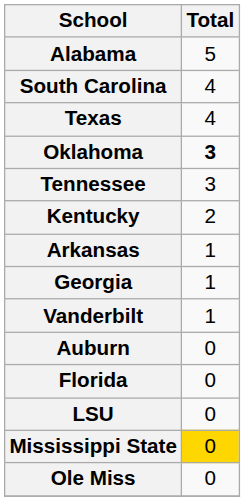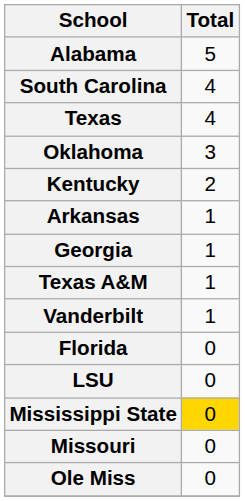(210, 151) bold -> (210, 151) normal
- row: (93, 184)
+ row: (93, 282)
- row: (93, 348)
+ row: (93, 446)
